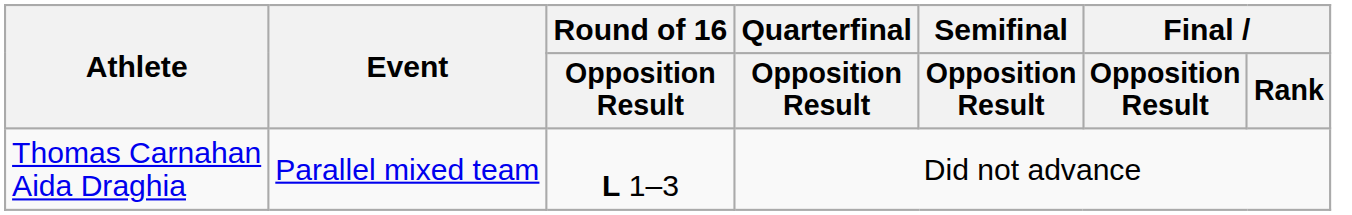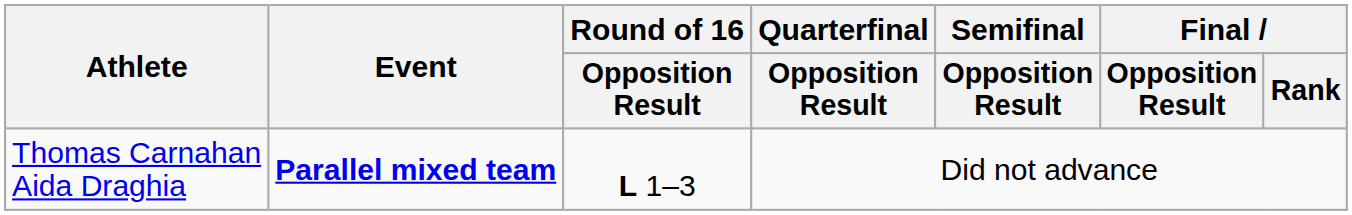(407, 170) normal -> (416, 170) bold
